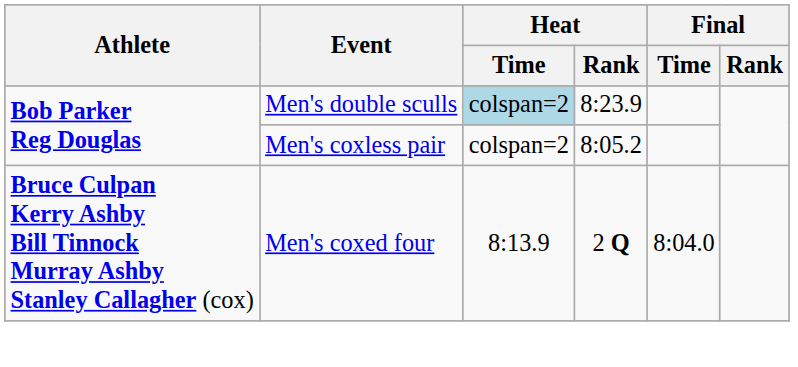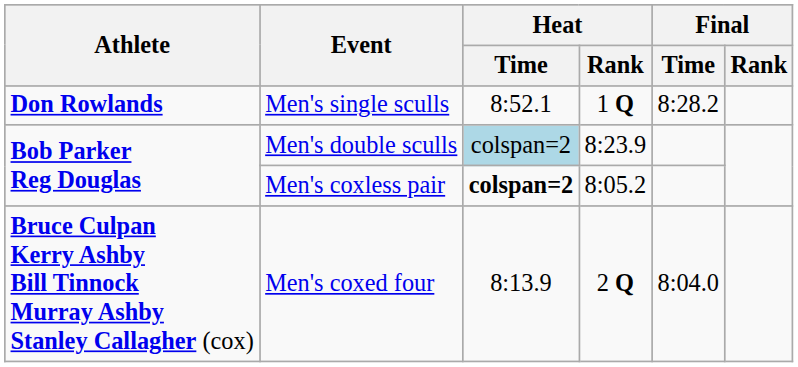+ row: (357, 105)
(519, 145) normal -> (521, 185) bold
